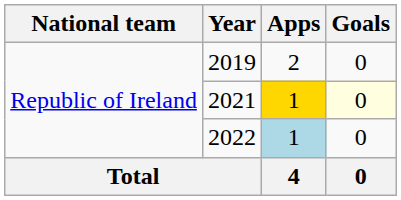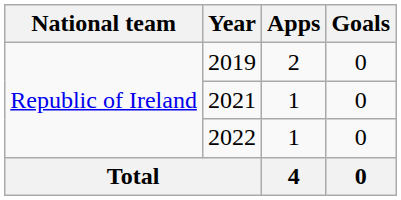(294, 99) gold background -> (294, 99) no background
(361, 99) lightyellow background -> (361, 99) no background
(294, 137) lightblue background -> (294, 137) no background
